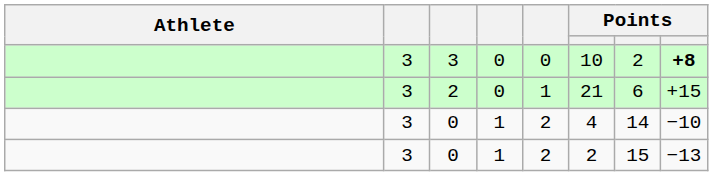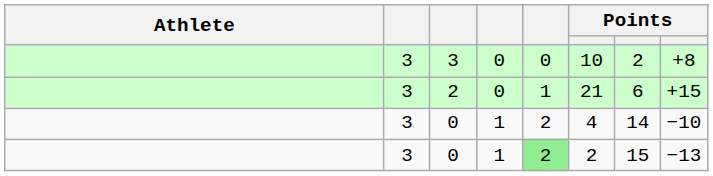(684, 61) bold -> (684, 61) normal
(545, 155) no background -> (545, 155) lightgreen background
